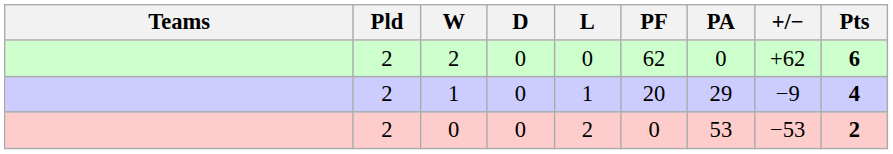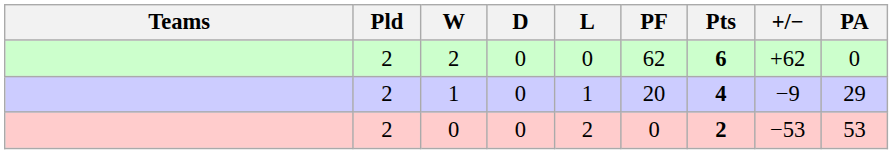columns swapped: (721, 22) <-> (854, 22)
